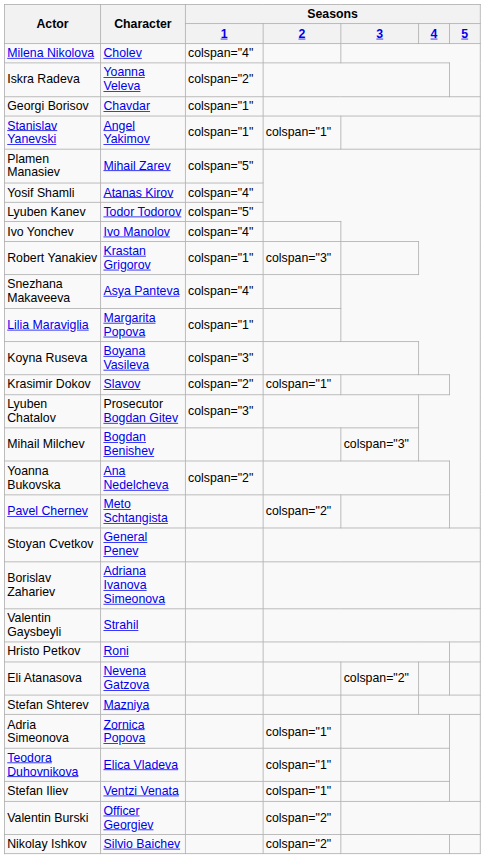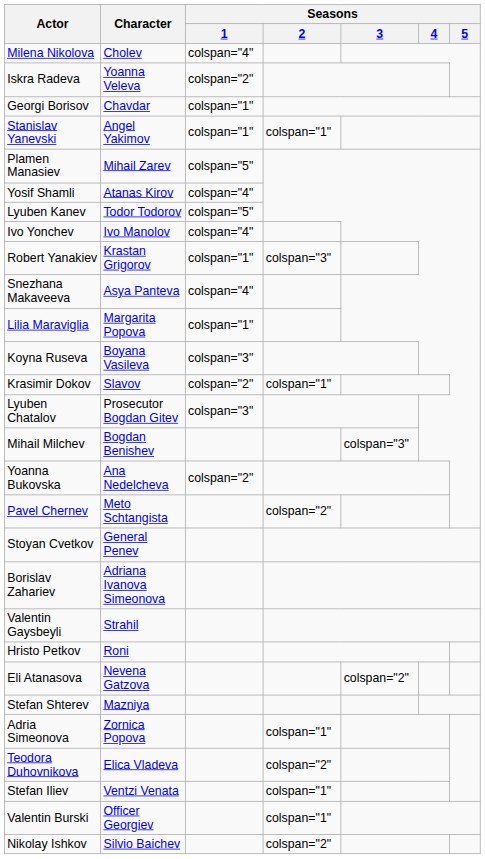(298, 764) colspan="1" -> (298, 764) colspan="2"
(298, 817) colspan="2" -> (298, 817) colspan="1"
